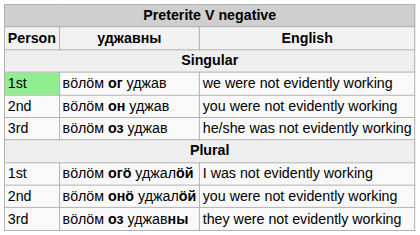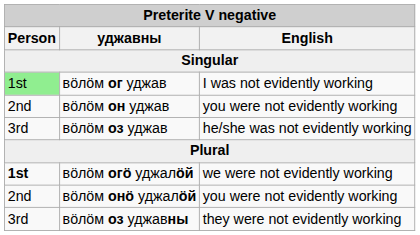(298, 83) we were not evidently working -> (288, 83) I was not evidently working
(17, 173) normal -> (18, 173) bold
(288, 173) I was not evidently working -> (298, 173) we were not evidently working
